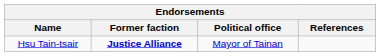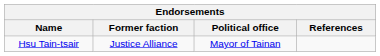(144, 43) bold -> (144, 43) normal
